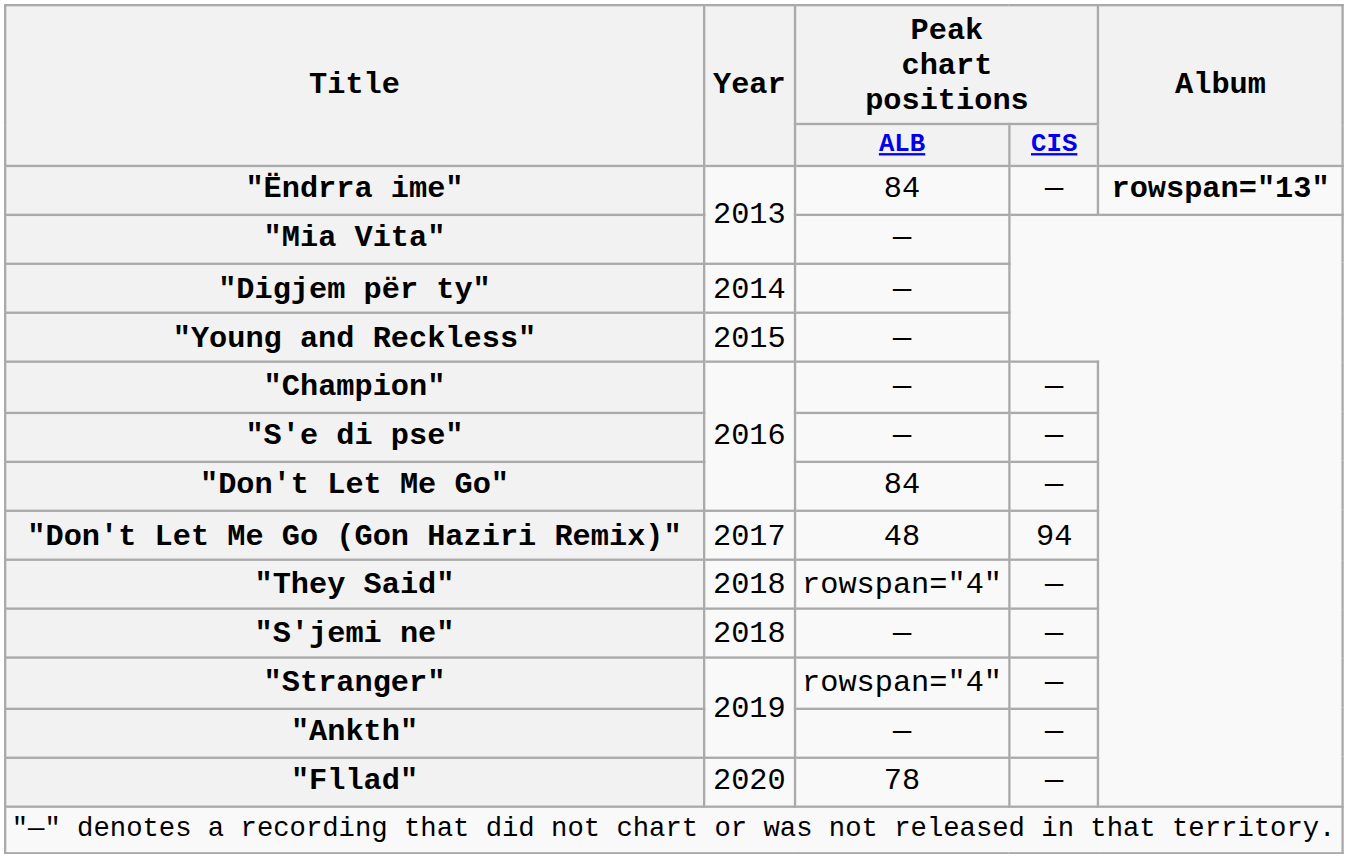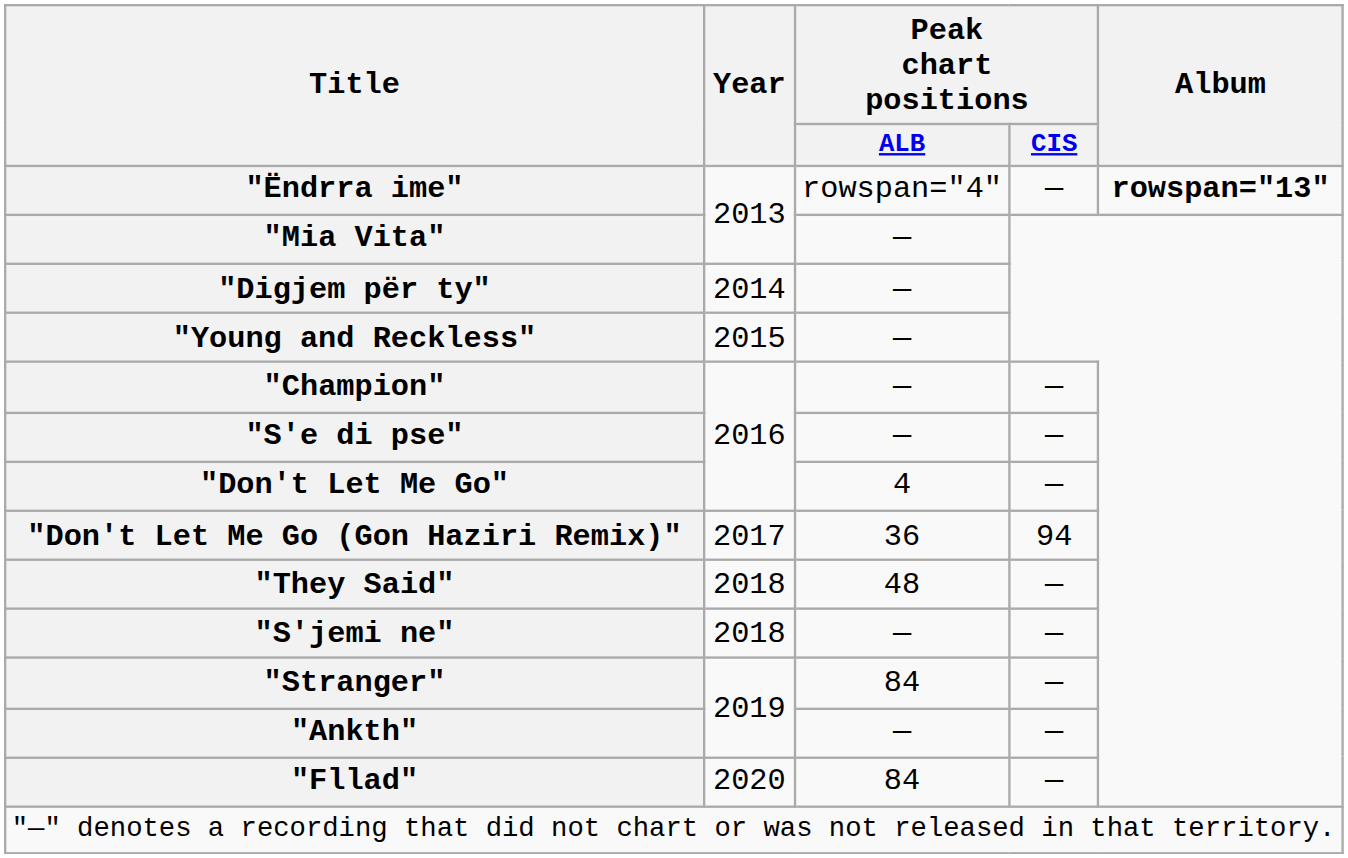(902, 190) 84 -> (902, 190) rowspan="4"
(902, 486) 84 -> (902, 486) 4
(902, 535) 48 -> (902, 535) 36
(902, 585) rowspan="4" -> (902, 585) 48
(902, 683) rowspan="4" -> (902, 683) 84
(902, 782) 78 -> (902, 782) 84
